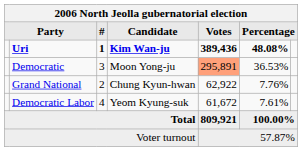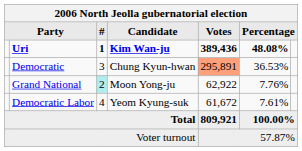(142, 66) Moon Yong-ju -> (153, 66) Chung Kyun-hwan
(102, 84) no background -> (102, 84) paleturquoise background
(153, 84) Chung Kyun-hwan -> (142, 84) Moon Yong-ju
